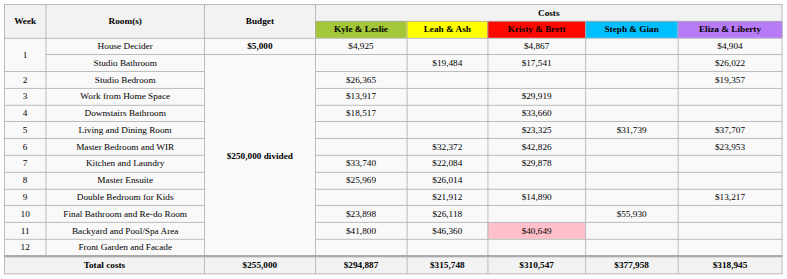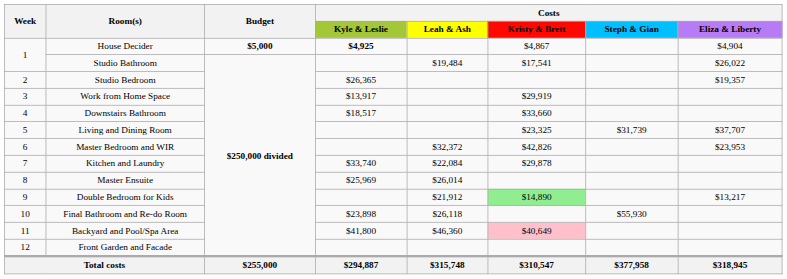(361, 46) normal -> (361, 46) bold
(537, 197) no background -> (537, 197) lightgreen background
